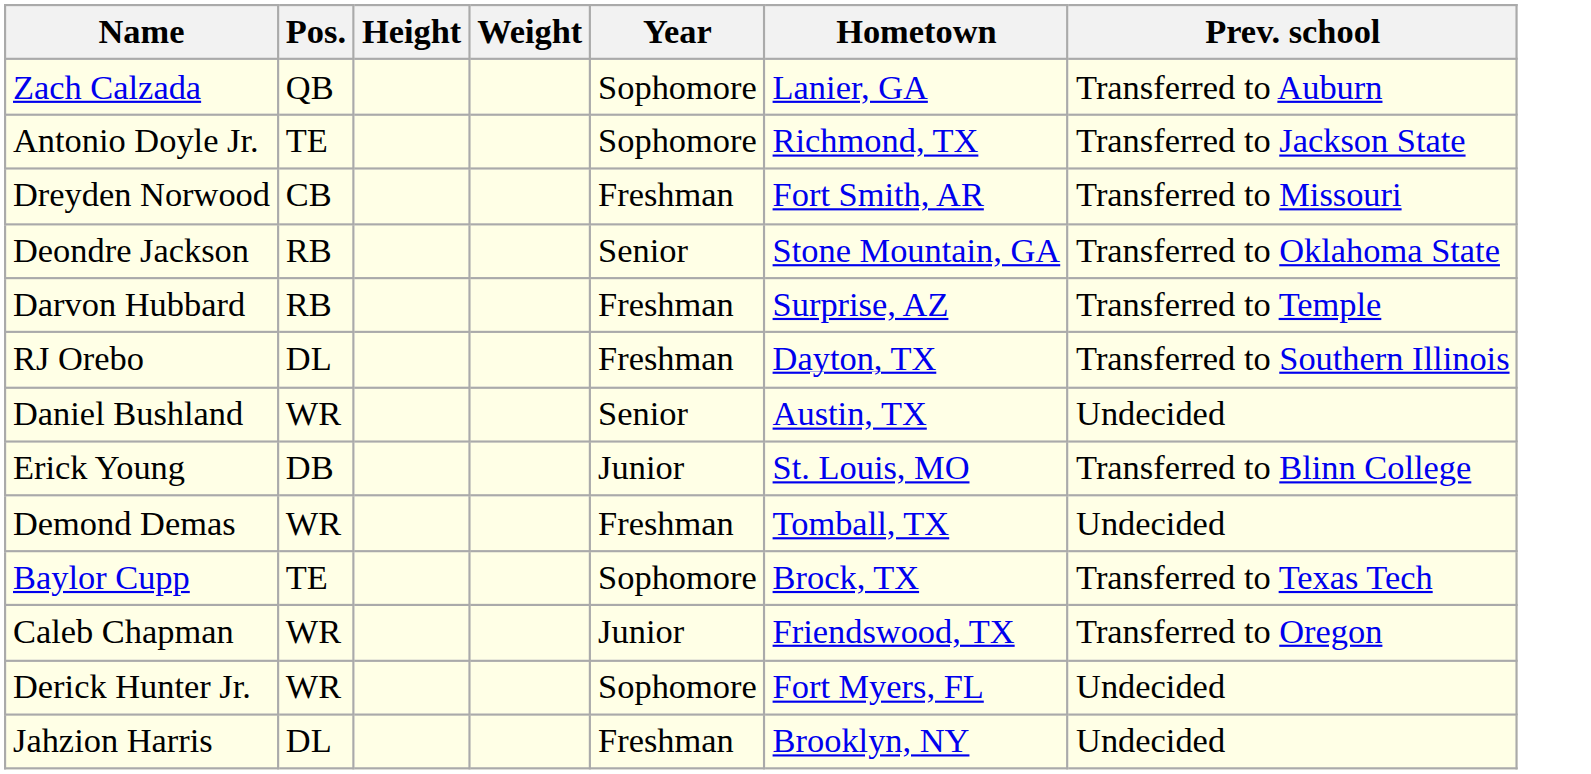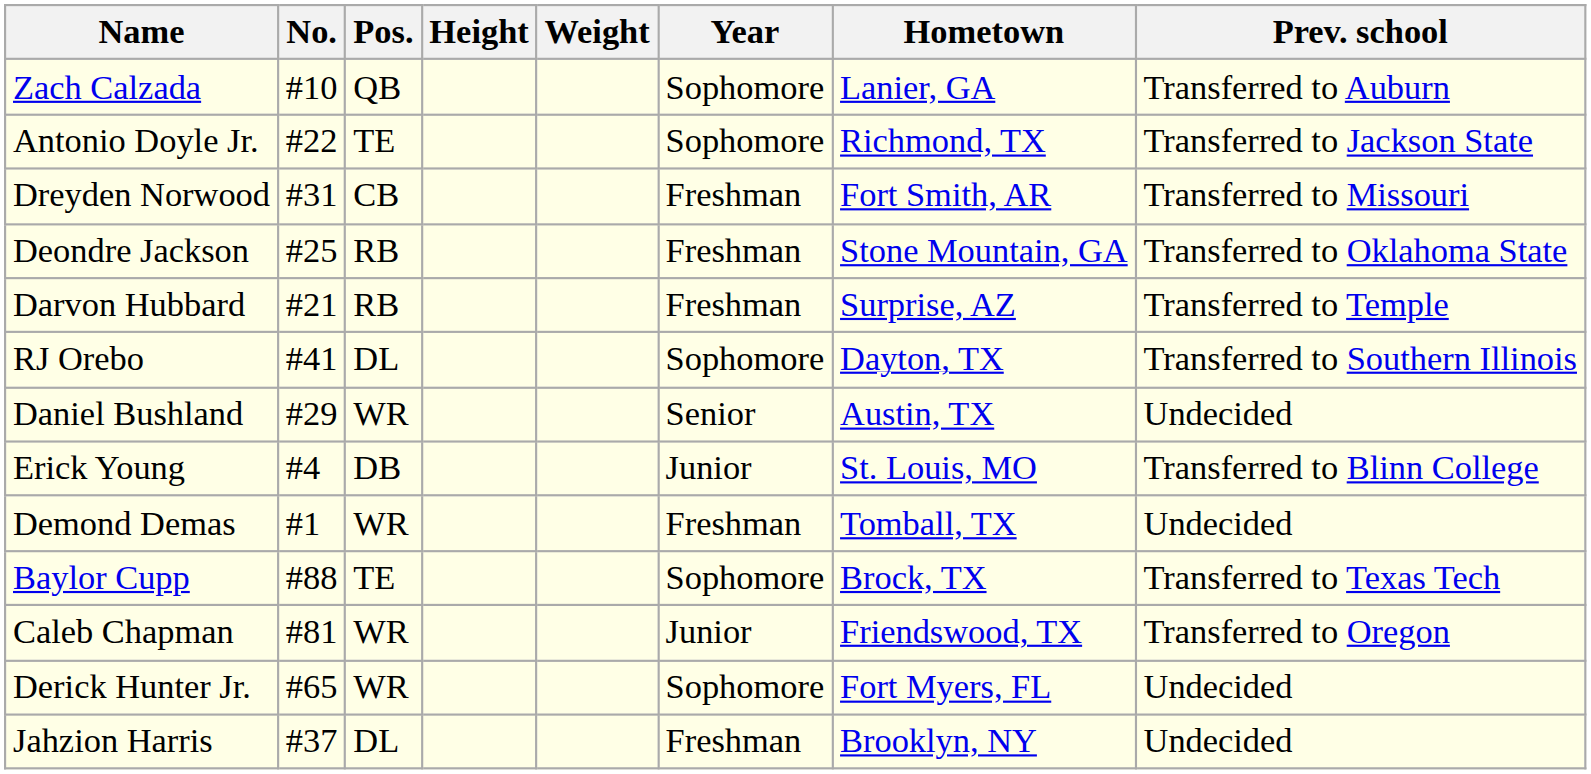+ column: (312, 31)
(643, 250) Senior -> (733, 250) Freshman
(666, 359) Freshman -> (745, 359) Sophomore
